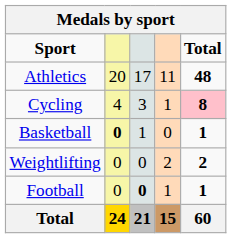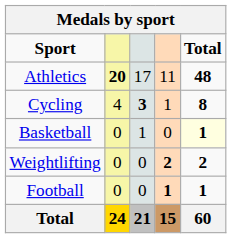(117, 76) normal -> (117, 76) bold
(142, 104) normal -> (142, 104) bold
(203, 104) pink background -> (203, 104) no background
(117, 133) bold -> (117, 133) normal
(203, 133) no background -> (203, 133) lightyellow background
(168, 161) normal -> (168, 161) bold
(142, 189) bold -> (142, 189) normal
(168, 189) normal -> (168, 189) bold
